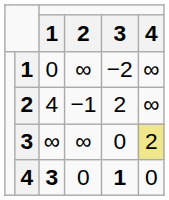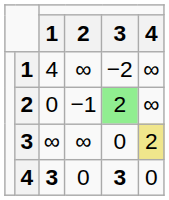(52, 69) 0 -> (52, 69) 4
(52, 105) 4 -> (52, 105) 0
(120, 105) no background -> (120, 105) lightgreen background
(120, 177) 1 -> (120, 177) 3
